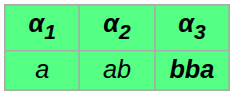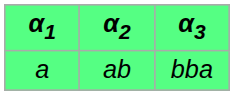(192, 69) bold -> (192, 69) normal
